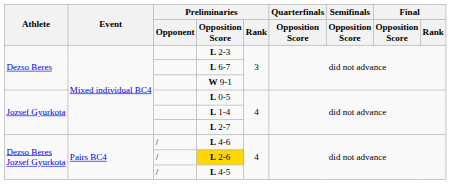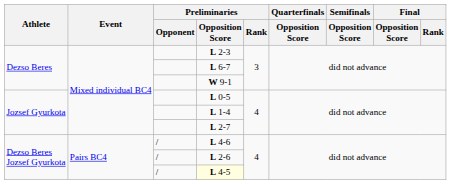(220, 157) gold background -> (220, 157) no background
(220, 172) no background -> (220, 172) lightyellow background
